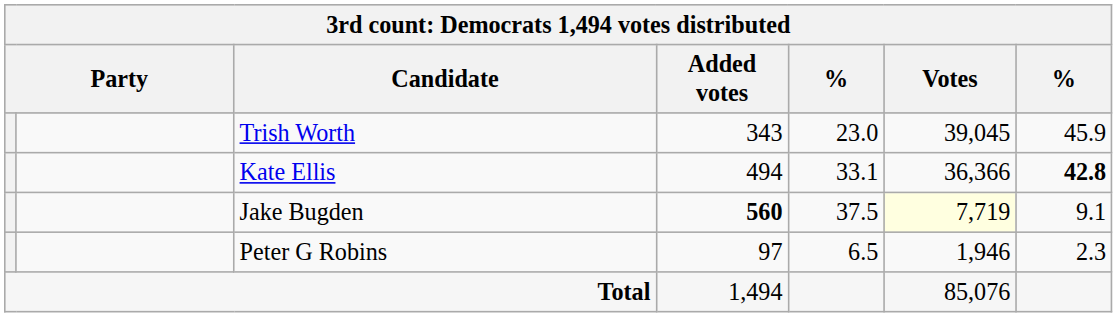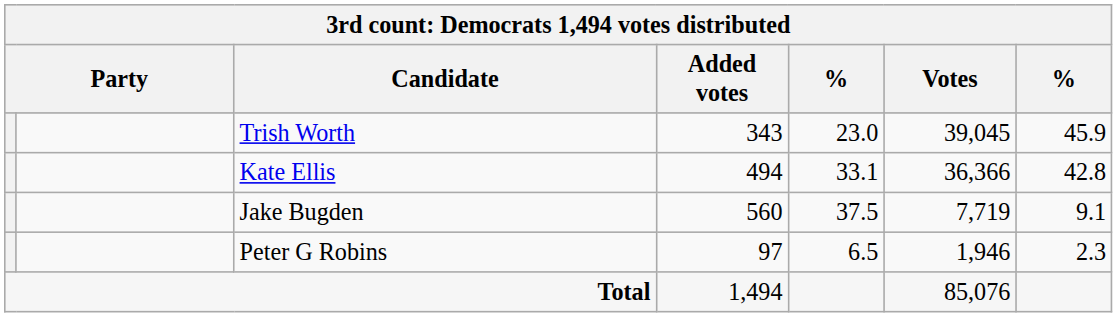(1085, 172) bold -> (1085, 172) normal
(764, 212) bold -> (764, 212) normal
(983, 212) lightyellow background -> (983, 212) no background
